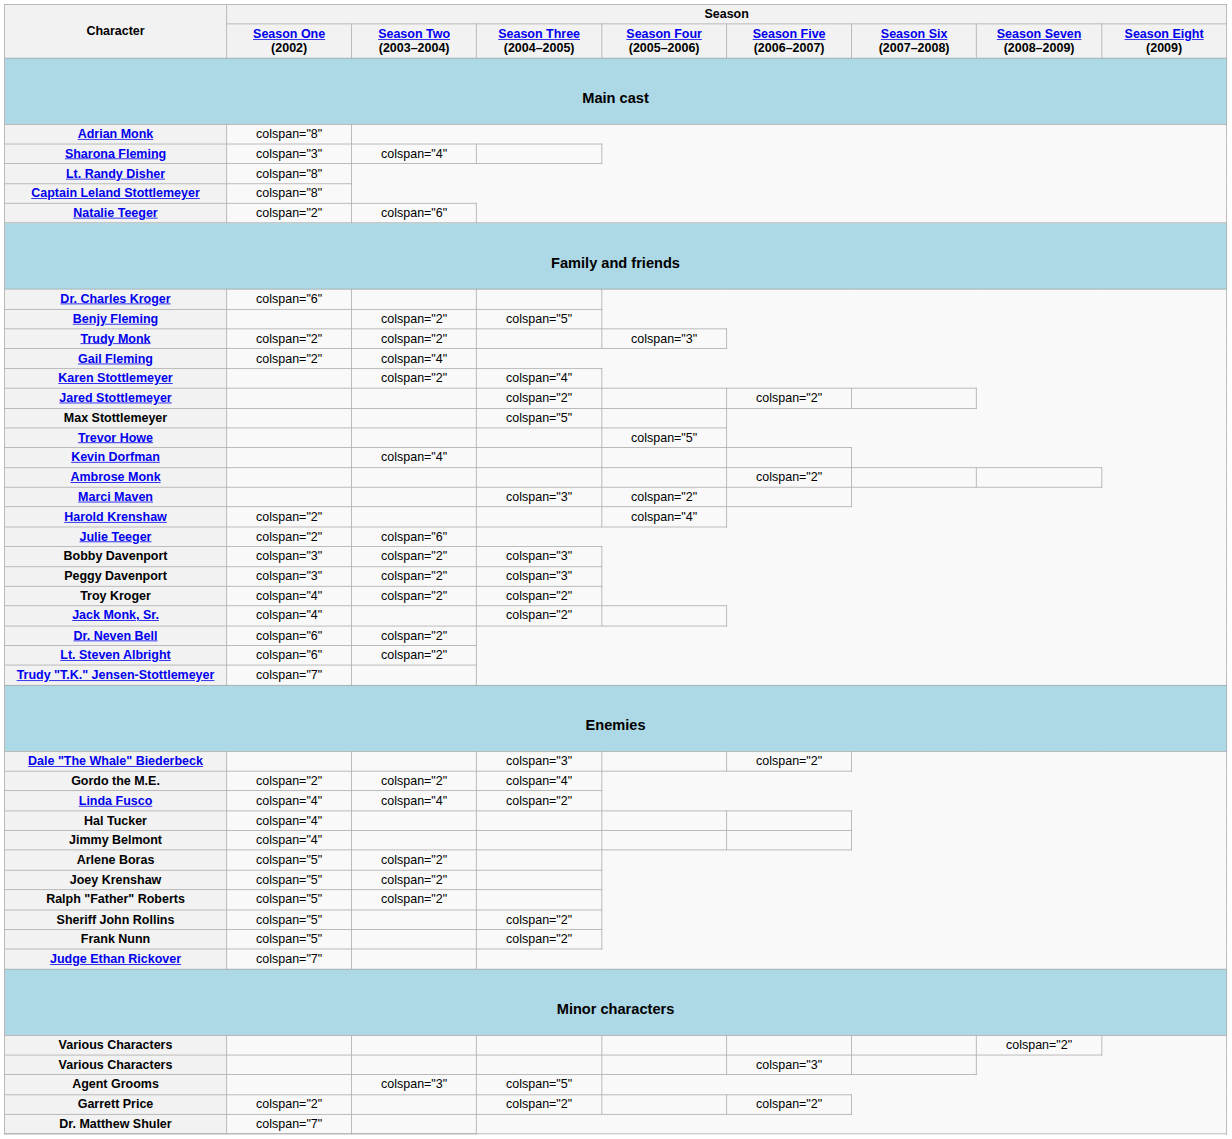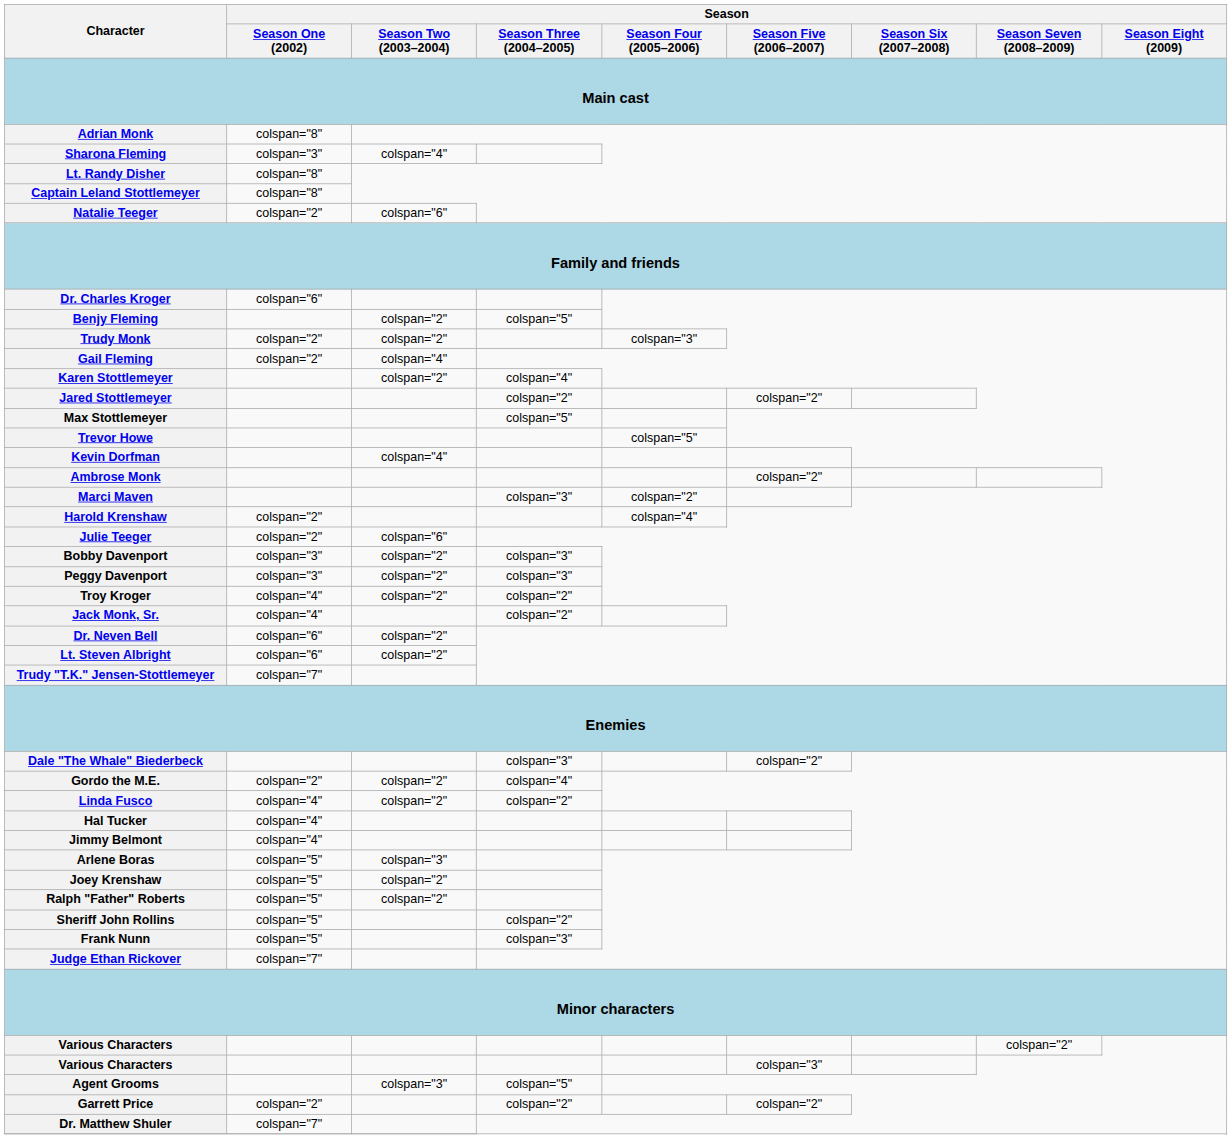(414, 800) colspan="4" -> (414, 800) colspan="2"
(414, 860) colspan="2" -> (414, 860) colspan="3"
(539, 939) colspan="2" -> (539, 939) colspan="3"
